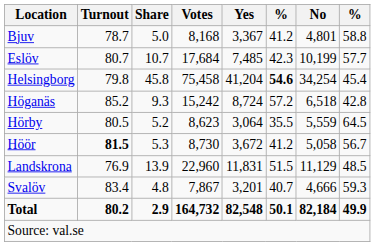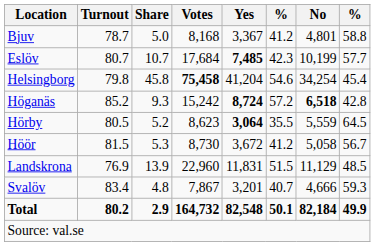(248, 58) normal -> (248, 58) bold
(200, 79) normal -> (200, 79) bold
(281, 79) bold -> (281, 79) normal
(248, 101) normal -> (248, 101) bold
(321, 101) normal -> (321, 101) bold
(248, 123) normal -> (248, 123) bold
(117, 144) bold -> (117, 144) normal
